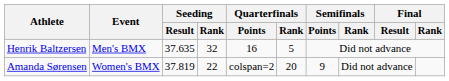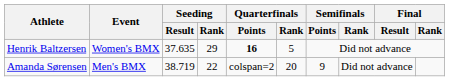(119, 49) Men's BMX -> (126, 49) Women's BMX
(212, 49) 32 -> (212, 49) 29
(252, 49) normal -> (252, 49) bold
(126, 67) Women's BMX -> (119, 67) Men's BMX
(180, 67) 37.819 -> (180, 67) 38.719
